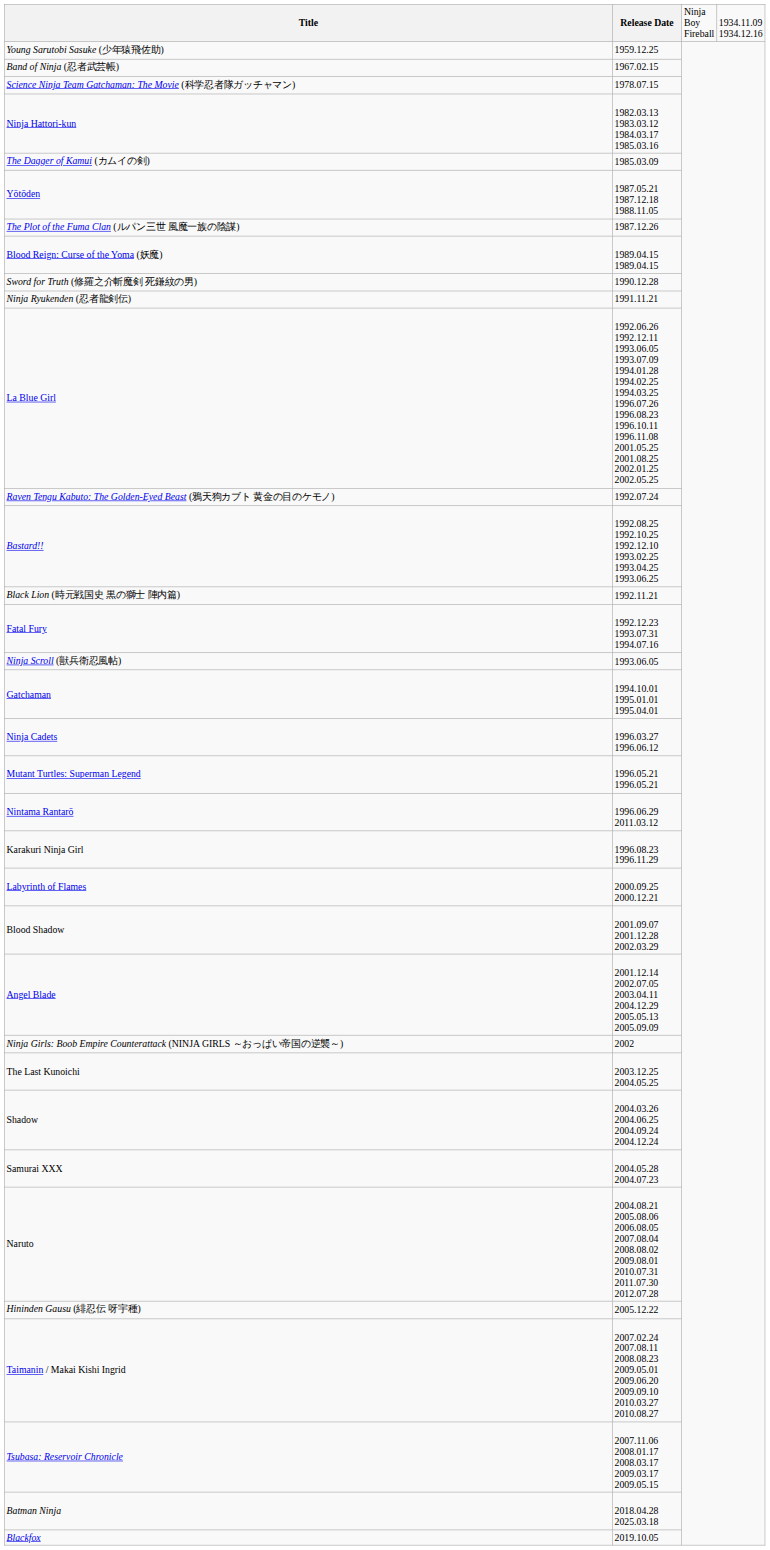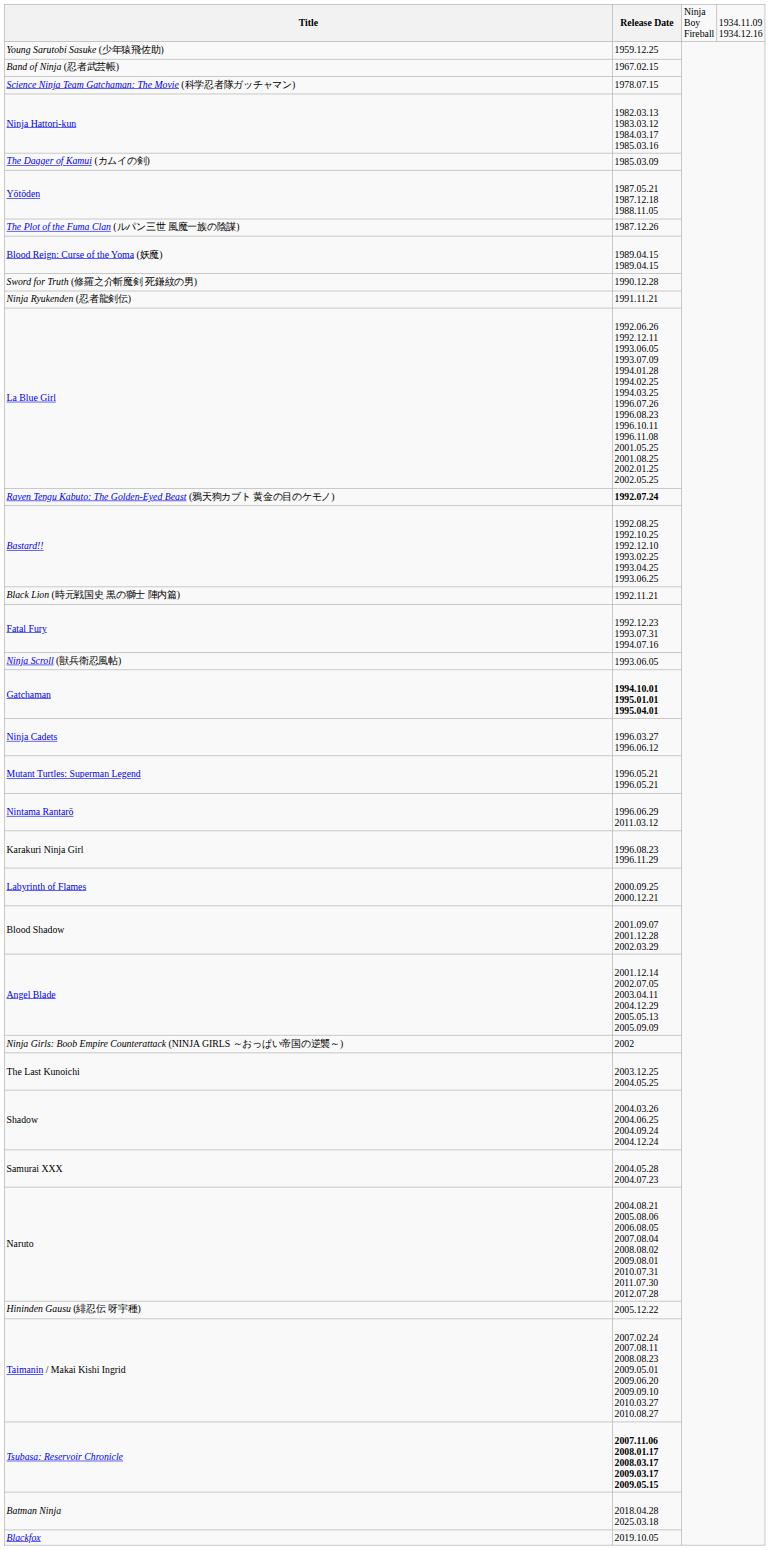(637, 497) normal -> (637, 497) bold
(637, 699) normal -> (637, 699) bold
(637, 1462) normal -> (637, 1462) bold
